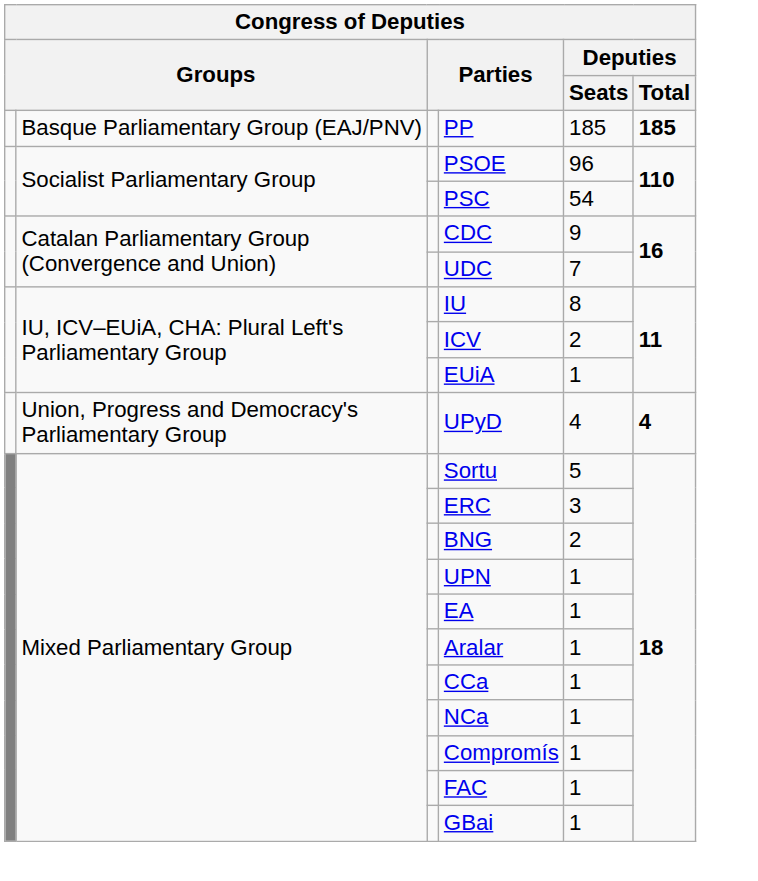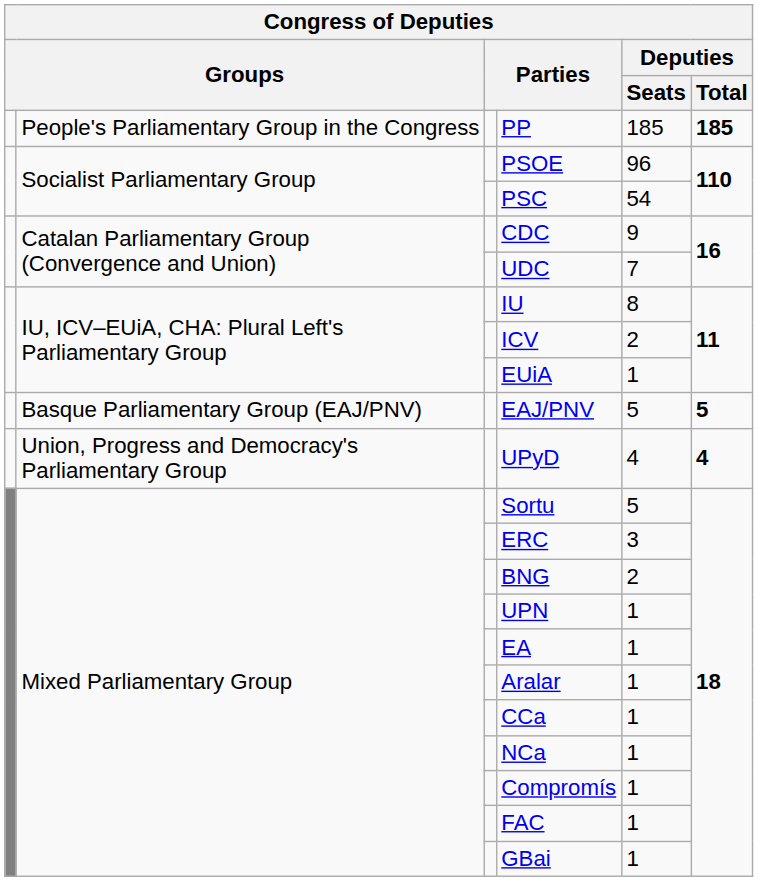(222, 127) Basque Parliamentary Group (EAJ/PNV) -> (250, 127) People's Parliamentary Group in the Congress
+ row: (548, 410)
